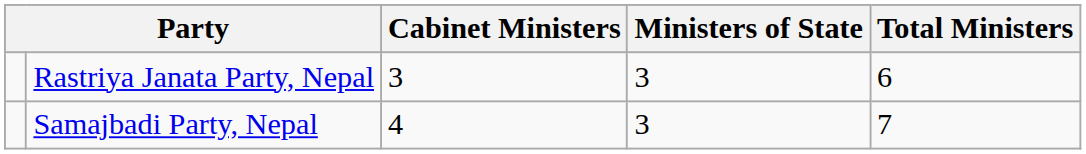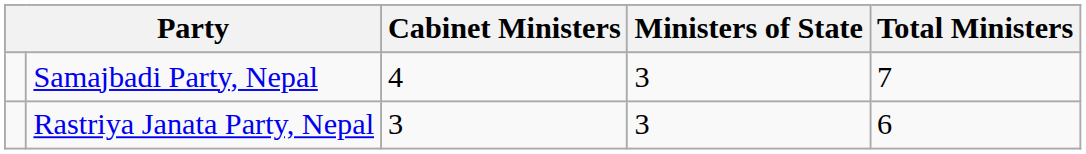rows swapped: (176, 124) <-> (204, 76)
